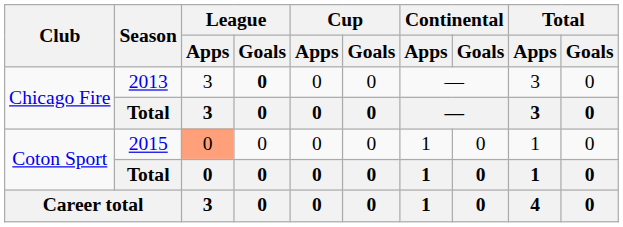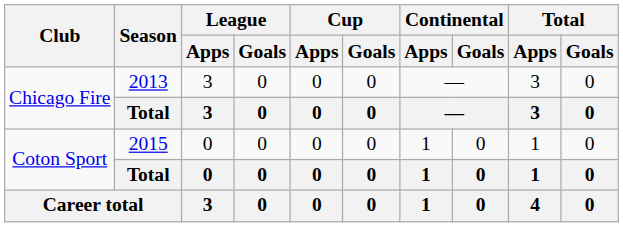(262, 81) bold -> (262, 81) normal
(208, 143) lightsalmon background -> (208, 143) no background
